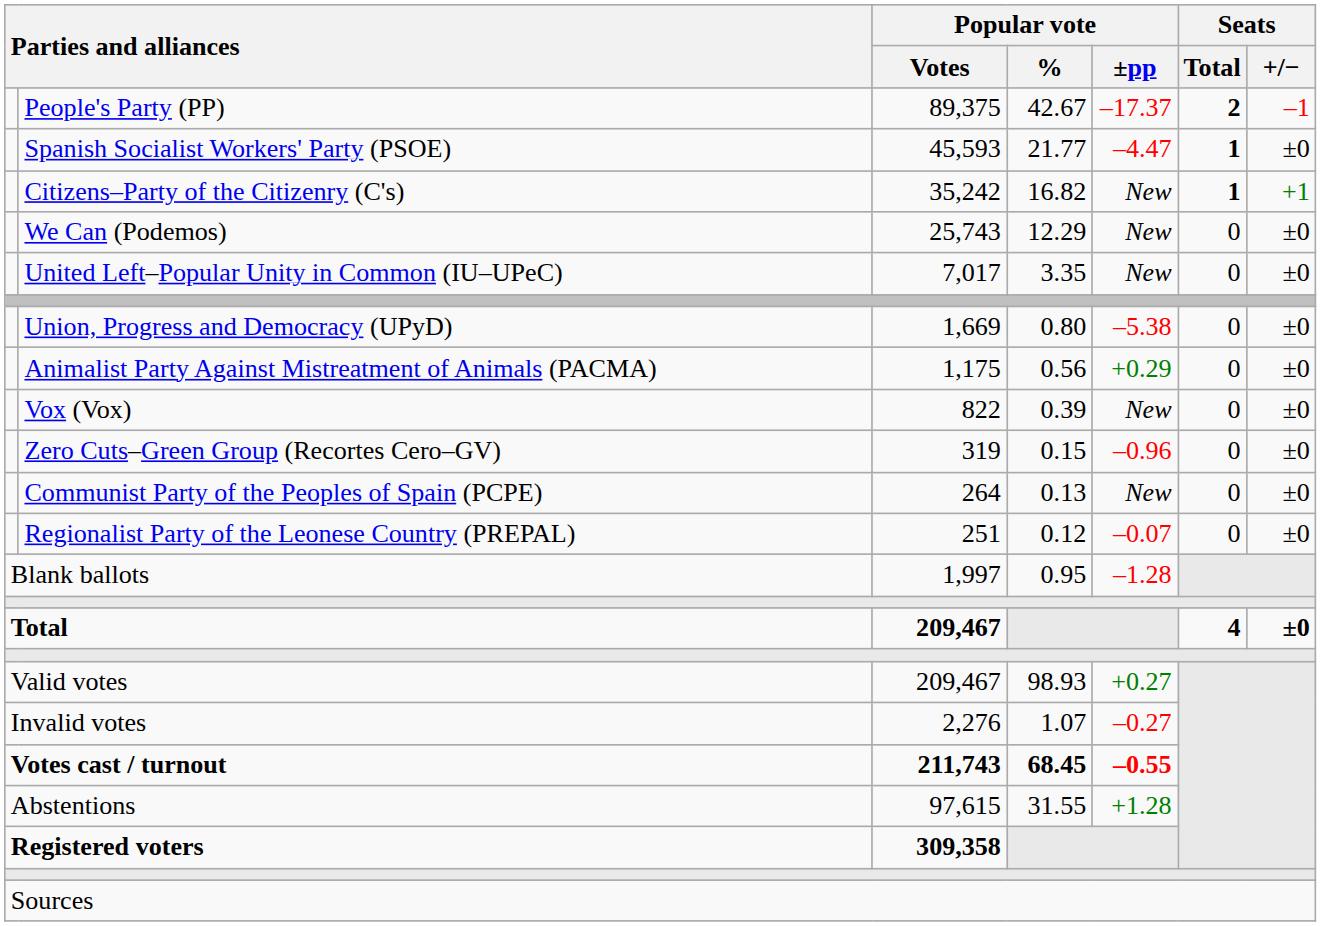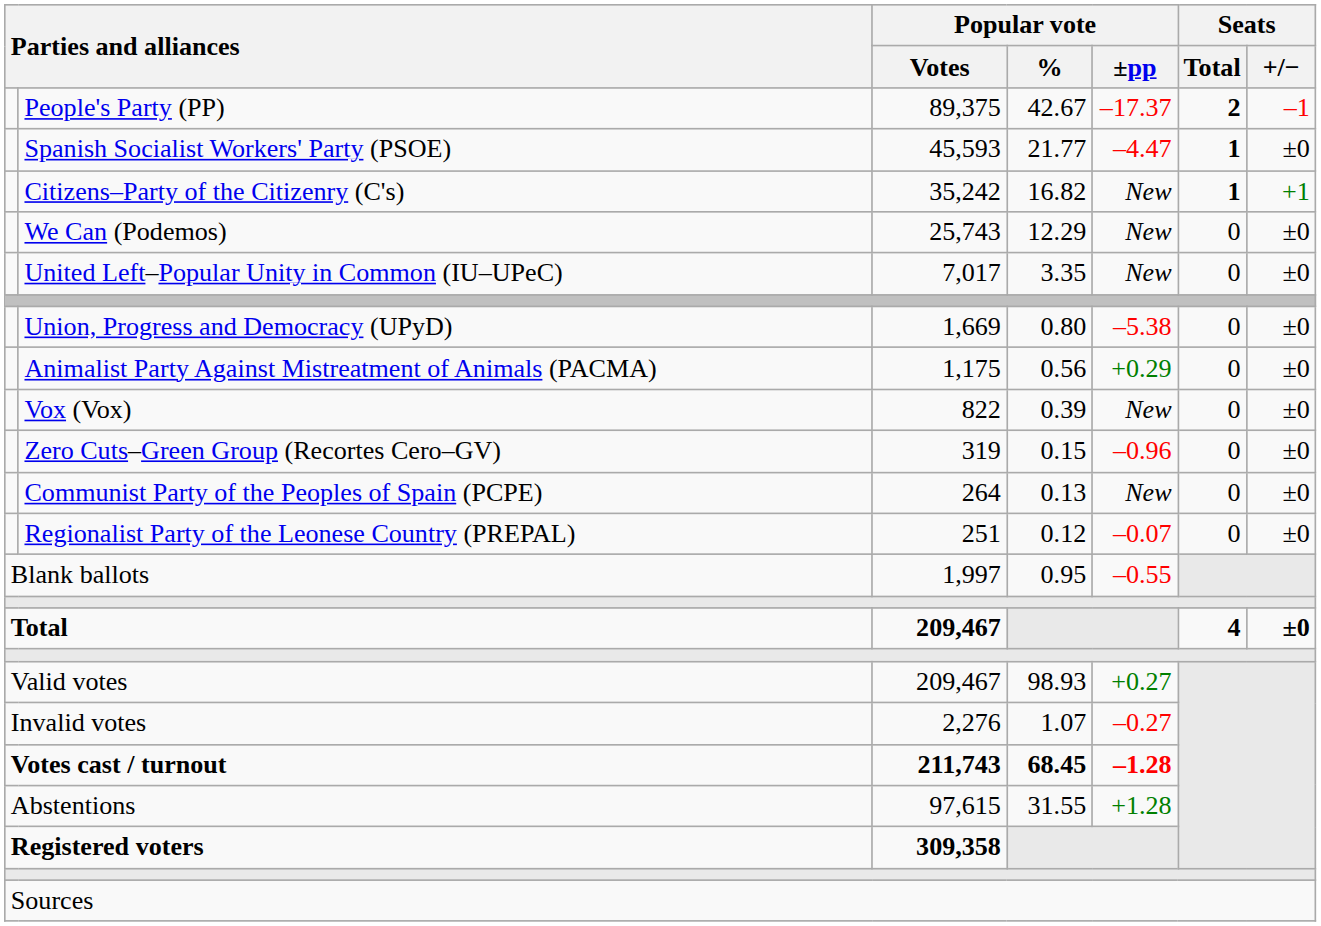(1142, 574) –1.28 -> (1142, 574) –0.55
(1142, 764) –0.55 -> (1142, 764) –1.28
